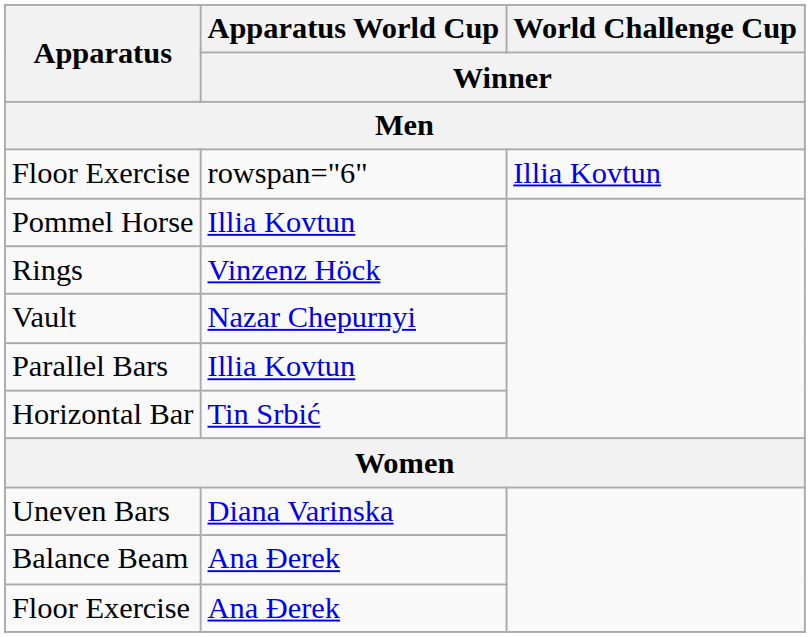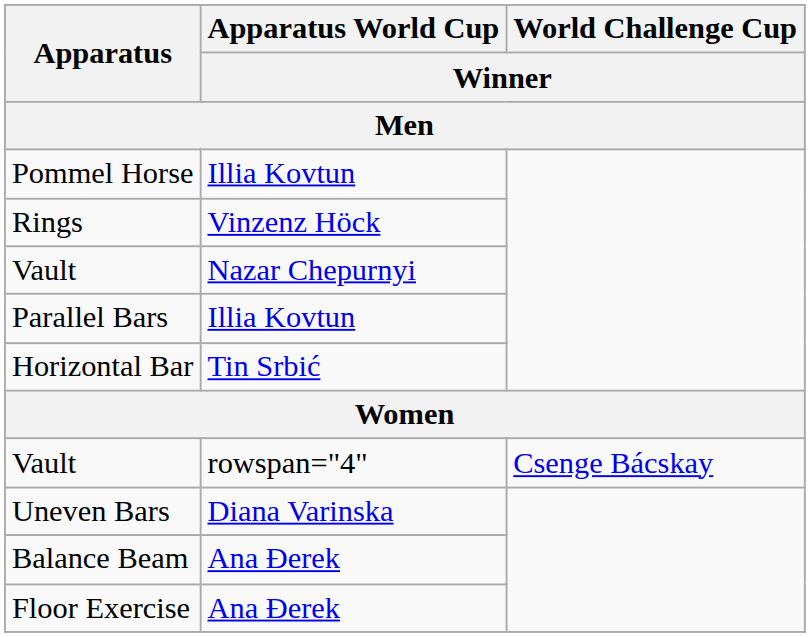- row: (101, 173)
+ row: (44, 462)
